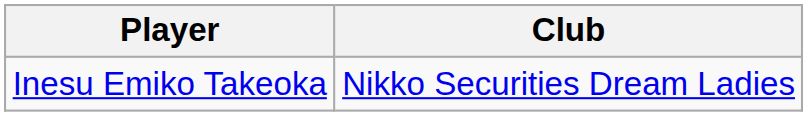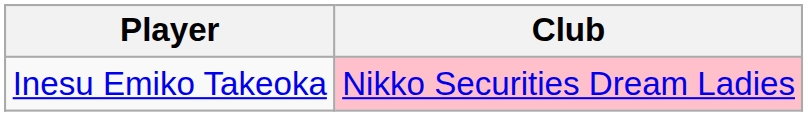(569, 83) no background -> (569, 83) pink background
